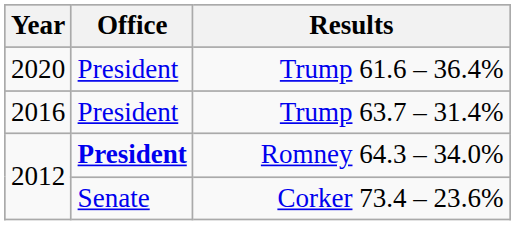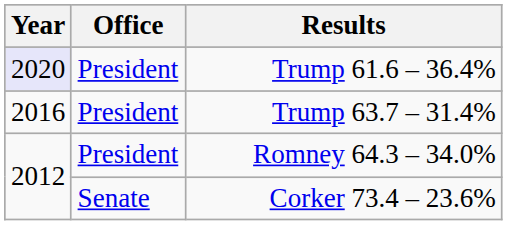(38, 68) no background -> (38, 68) lavender background
(132, 154) bold -> (128, 154) normal
